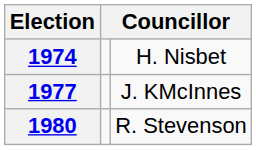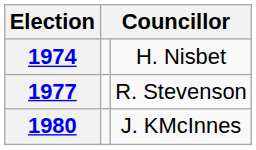(181, 91) J. KMcInnes -> (181, 91) R. Stevenson
(181, 126) R. Stevenson -> (181, 126) J. KMcInnes
